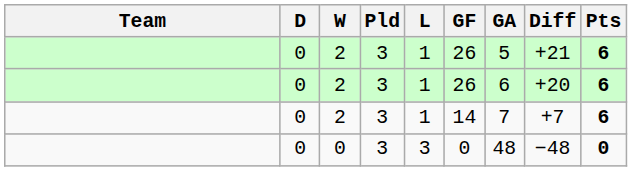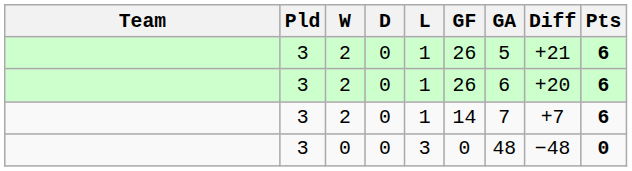columns swapped: (382, 21) <-> (300, 21)
